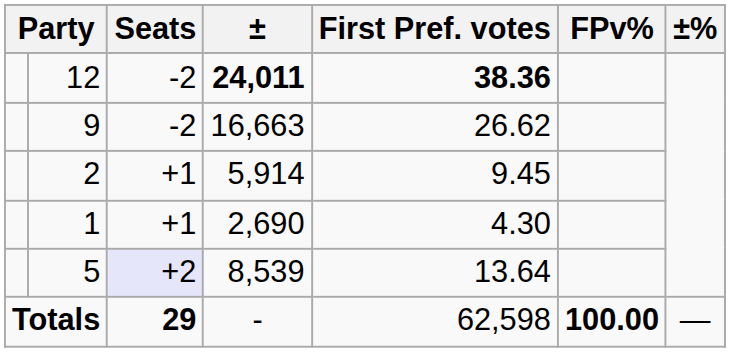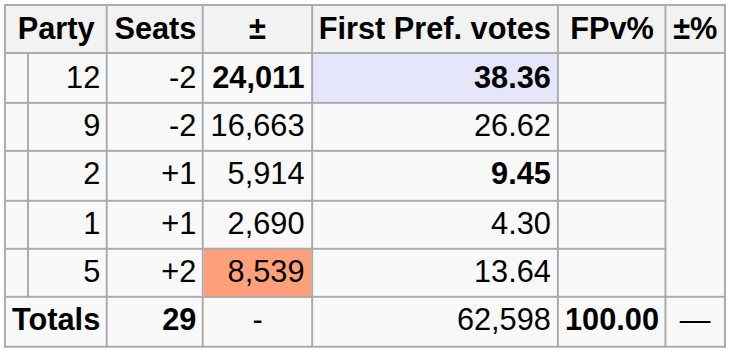(512, 77) no background -> (512, 77) lavender background
(521, 175) normal -> (521, 175) bold
(179, 272) lavender background -> (179, 272) no background
(266, 272) no background -> (266, 272) lightsalmon background
